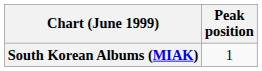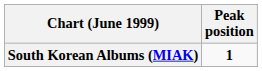(229, 54) normal -> (229, 54) bold
